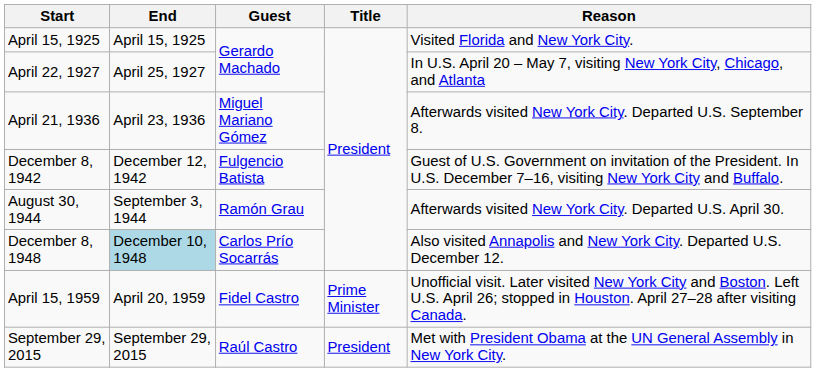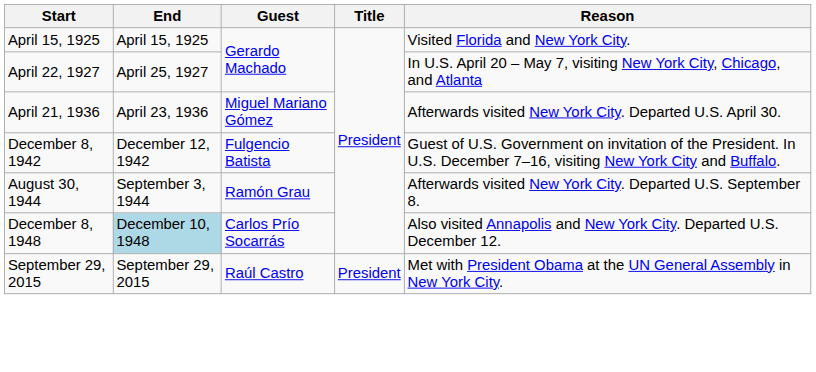(607, 120) Afterwards visited New York City. Departed U.S. September 8. -> (594, 112) Afterwards visited New York City. Departed U.S. April 30.
(597, 209) Afterwards visited New York City. Departed U.S. April 30. -> (604, 192) Afterwards visited New York City. Departed U.S. September 8.
- row: (54, 298)
